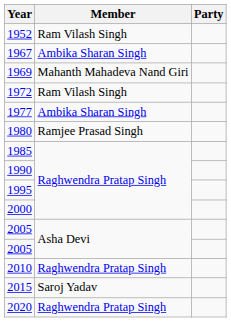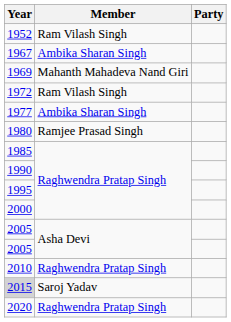(20, 287) no background -> (20, 287) lightgrey background
